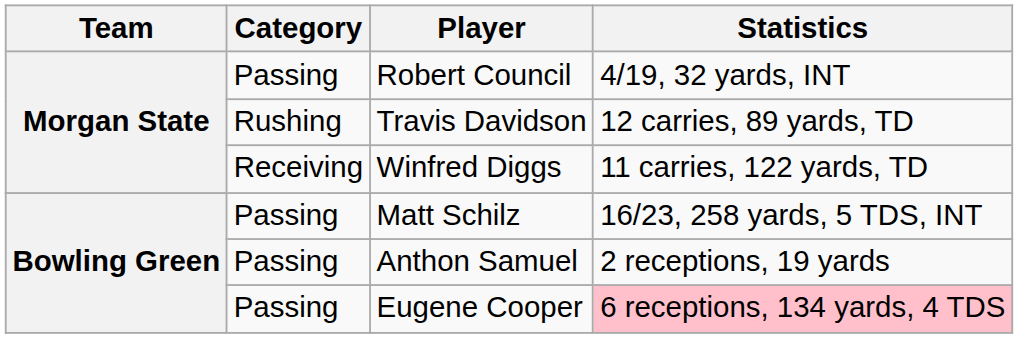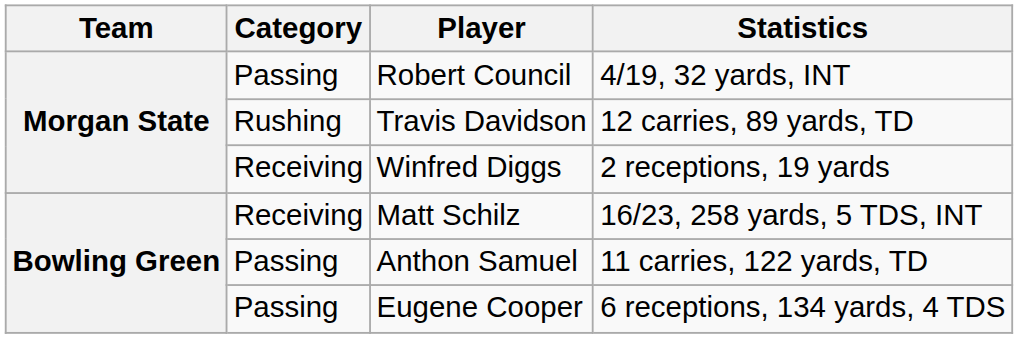(764, 168) 11 carries, 122 yards, TD -> (745, 168) 2 receptions, 19 yards
(286, 215) Passing -> (298, 215) Receiving
(745, 261) 2 receptions, 19 yards -> (764, 261) 11 carries, 122 yards, TD
(803, 308) pink background -> (803, 308) no background
